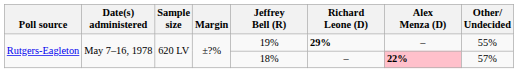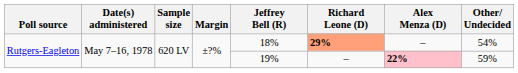(269, 42) 19% -> (269, 42) 18%
(320, 42) no background -> (320, 42) lightsalmon background
(487, 42) 55% -> (487, 42) 54%
(269, 59) 18% -> (269, 59) 19%
(487, 59) 57% -> (487, 59) 59%
